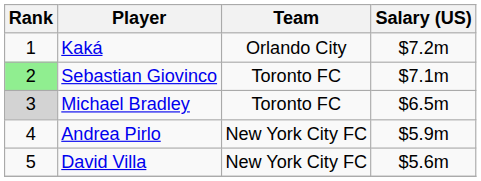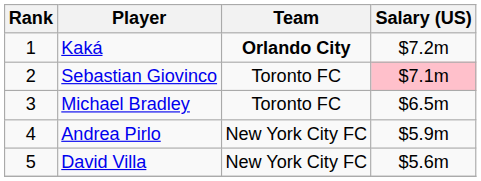(296, 47) normal -> (296, 47) bold
(31, 76) lightgreen background -> (31, 76) no background
(424, 76) no background -> (424, 76) pink background
(31, 104) lightgrey background -> (31, 104) no background
